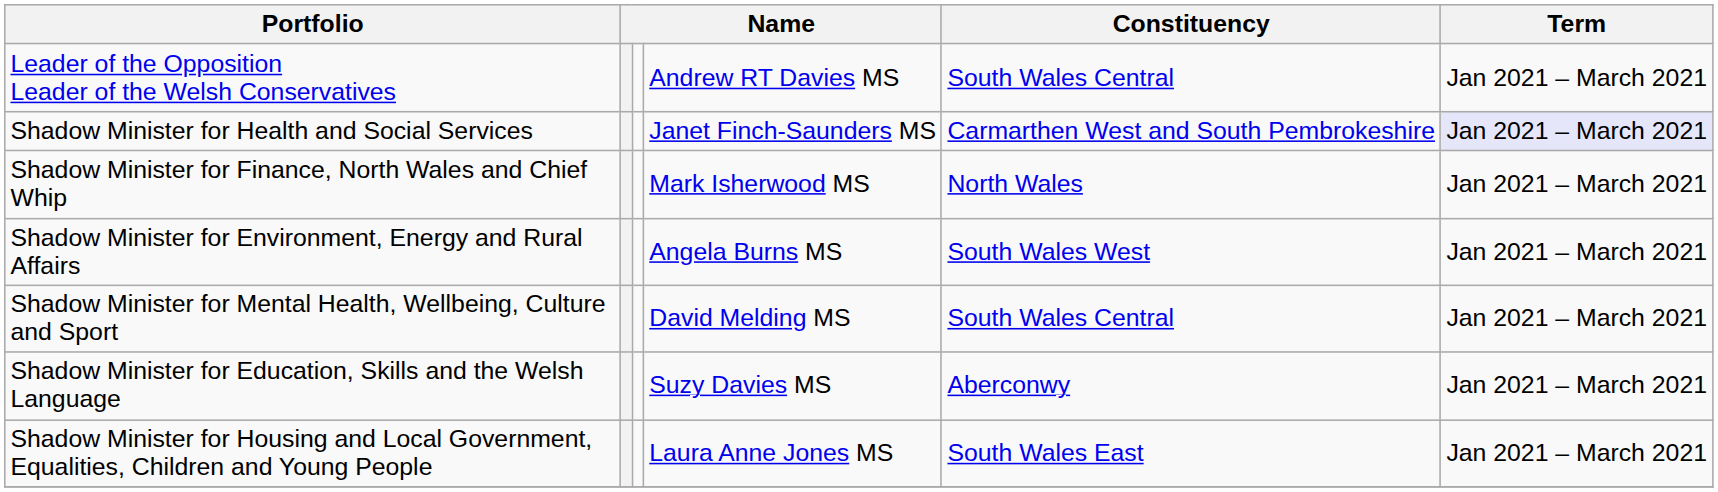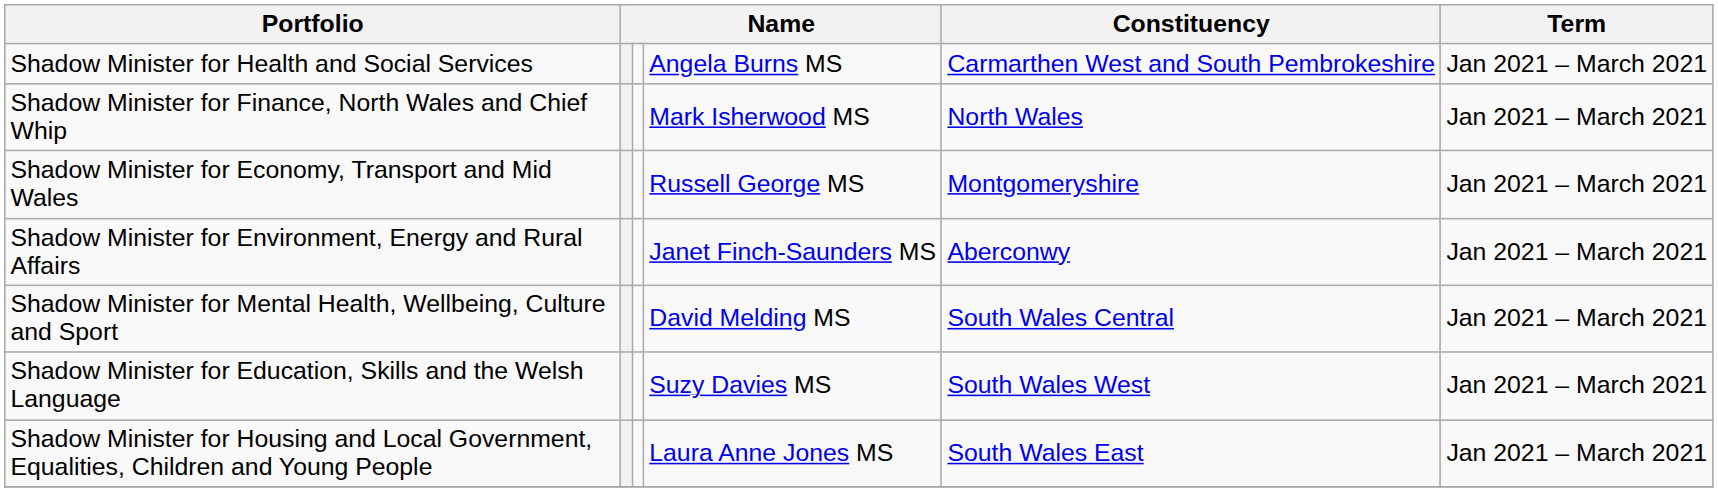- row: (203, 77)
(793, 130) Janet Finch-Saunders MS -> (746, 63) Angela Burns MS
(1577, 130) lavender background -> (1577, 63) no background
+ row: (281, 184)
(746, 251) Angela Burns MS -> (793, 251) Janet Finch-Saunders MS
(1049, 251) South Wales West -> (1009, 251) Aberconwy
(1009, 385) Aberconwy -> (1049, 385) South Wales West
